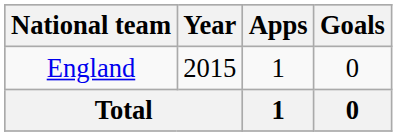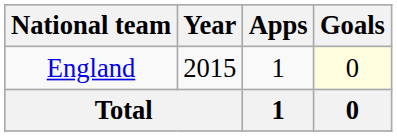(352, 67) no background -> (352, 67) lightyellow background
